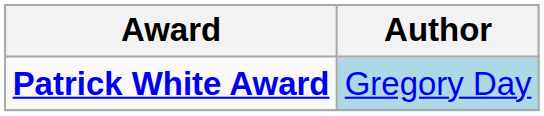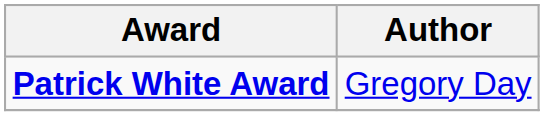(438, 82) lightblue background -> (438, 82) no background
